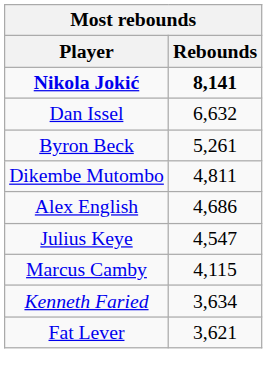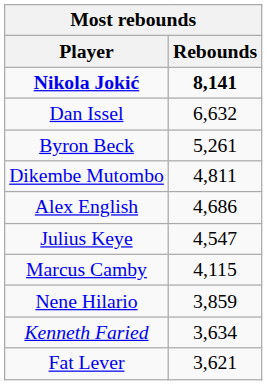+ row: (86, 301)
